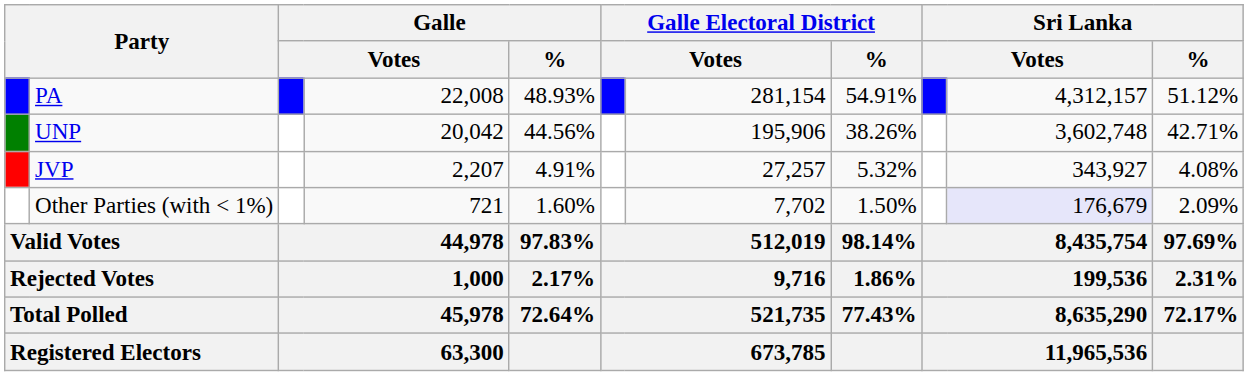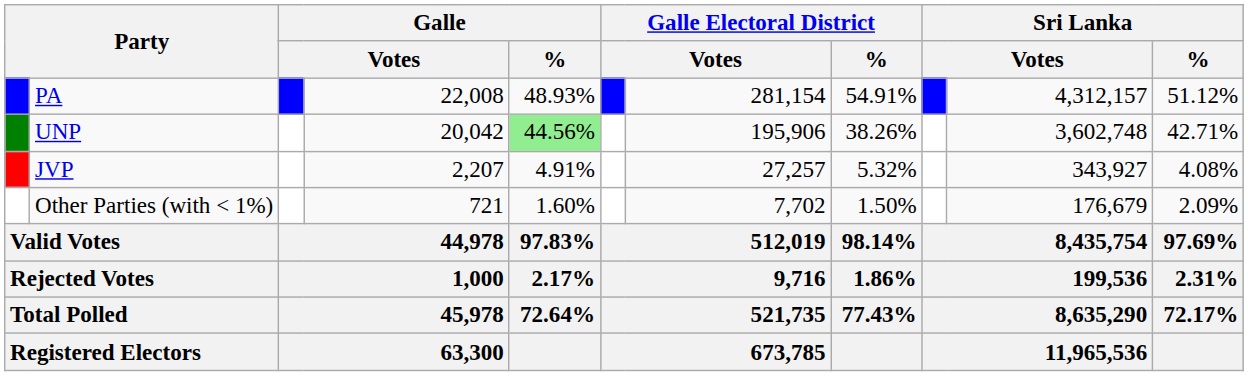(559, 132) no background -> (559, 132) lightgreen background
(1110, 205) lavender background -> (1110, 205) no background
